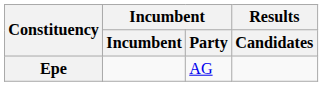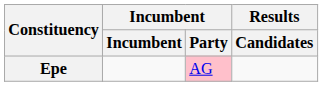(201, 68) no background -> (201, 68) pink background
